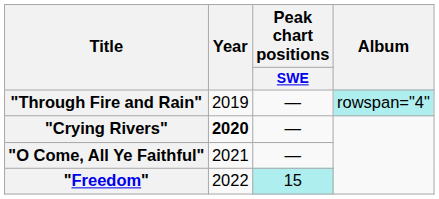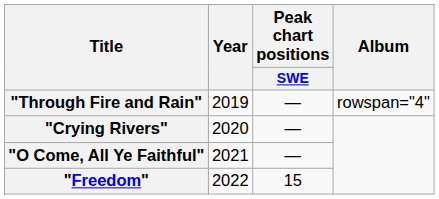(383, 102) paleturquoise background -> (383, 102) no background
(230, 129) bold -> (230, 129) normal
(293, 181) paleturquoise background -> (293, 181) no background
